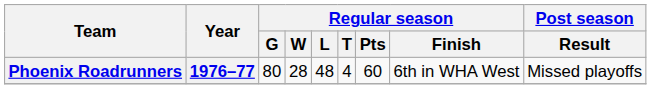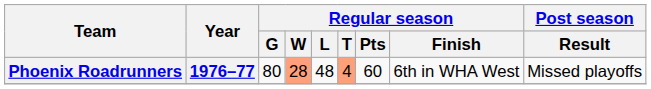(298, 71) no background -> (298, 71) lightsalmon background
(347, 71) no background -> (347, 71) lightsalmon background
